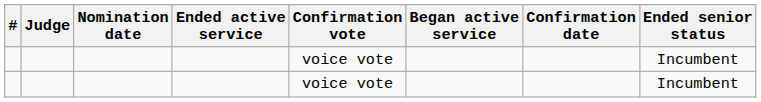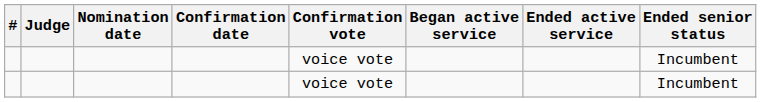columns swapped: (581, 26) <-> (231, 26)
